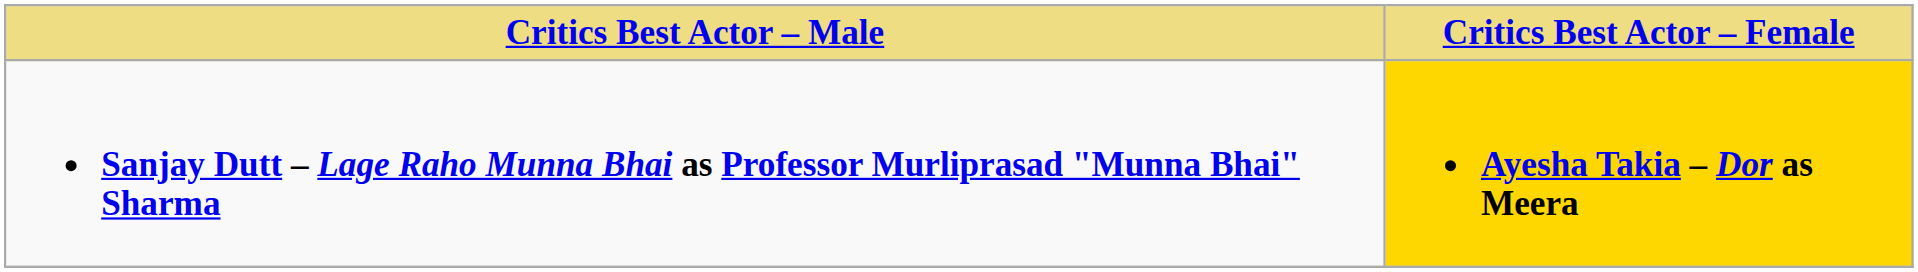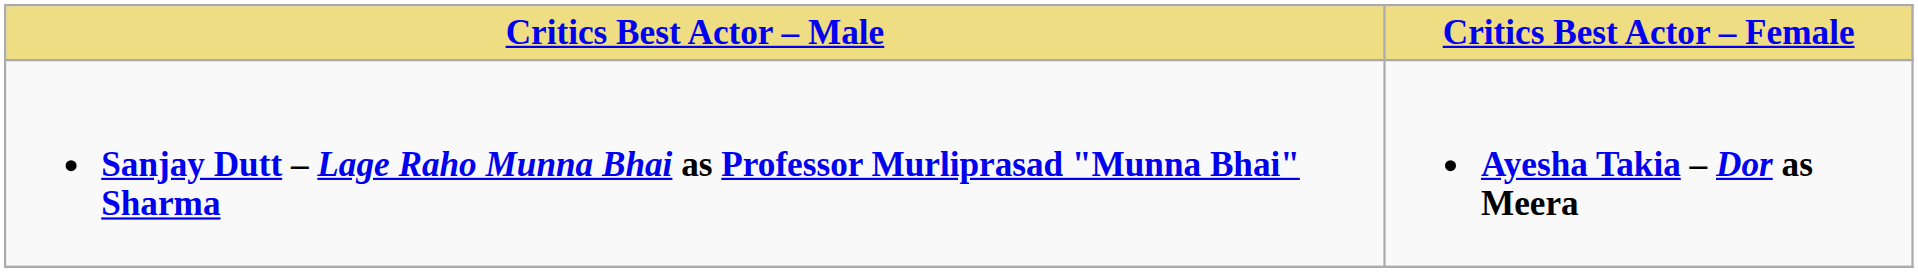(1649, 183) gold background -> (1649, 183) no background
